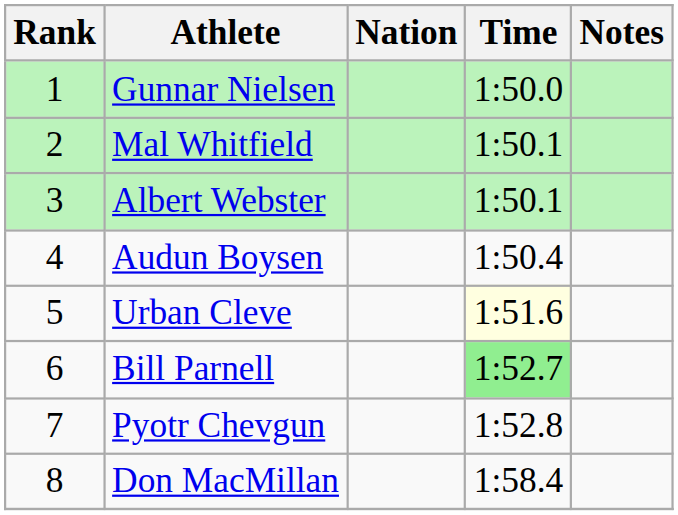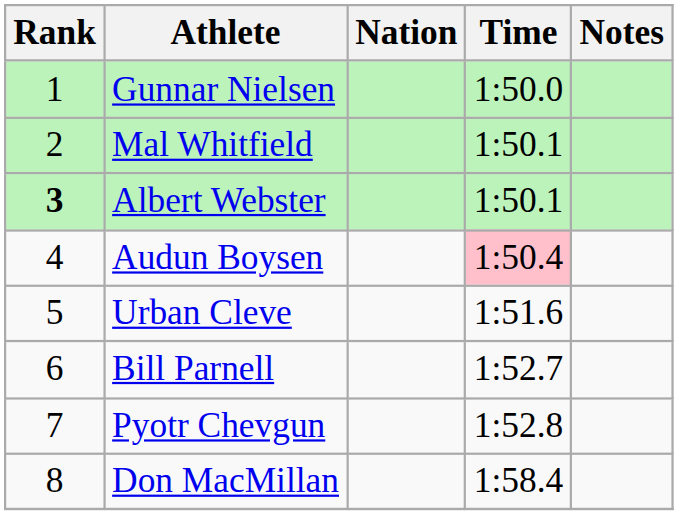(55, 200) normal -> (55, 200) bold
(518, 256) no background -> (518, 256) pink background
(518, 312) lightyellow background -> (518, 312) no background
(518, 369) lightgreen background -> (518, 369) no background
